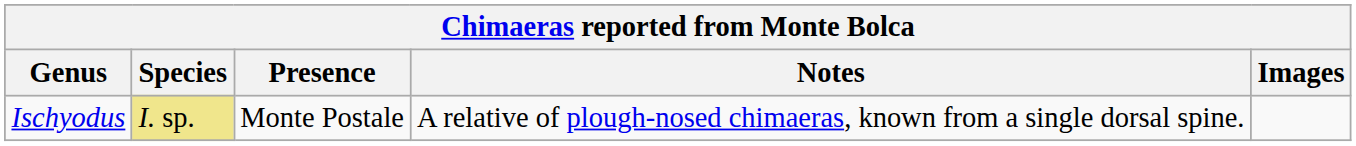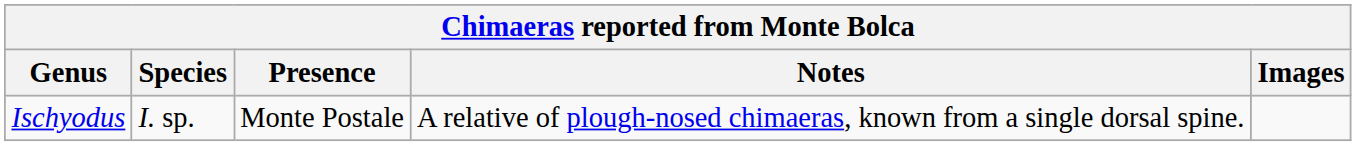(167, 117) khaki background -> (167, 117) no background
